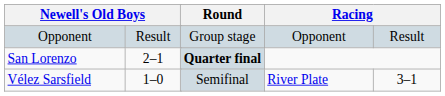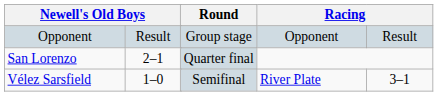(222, 58) bold -> (219, 58) normal
